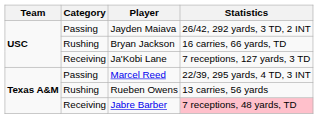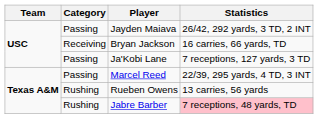(81, 43) Rushing -> (85, 43) Receiving
(85, 59) Receiving -> (81, 59) Passing
(85, 105) Receiving -> (81, 105) Rushing
